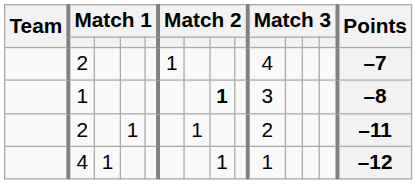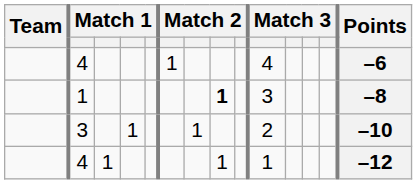(82, 63) 2 -> (82, 63) 4
(375, 63) –7 -> (375, 63) –6
(82, 129) 2 -> (82, 129) 3
(375, 129) –11 -> (375, 129) –10
